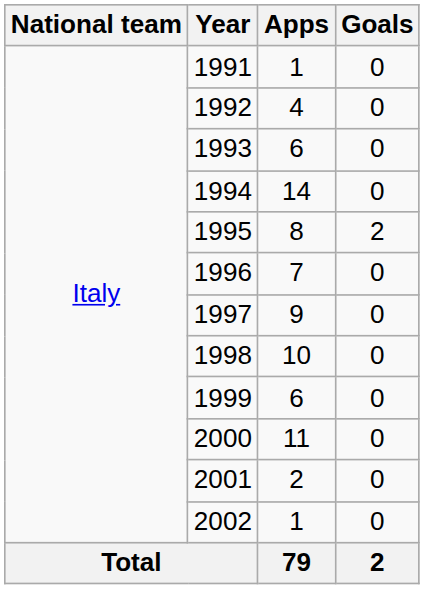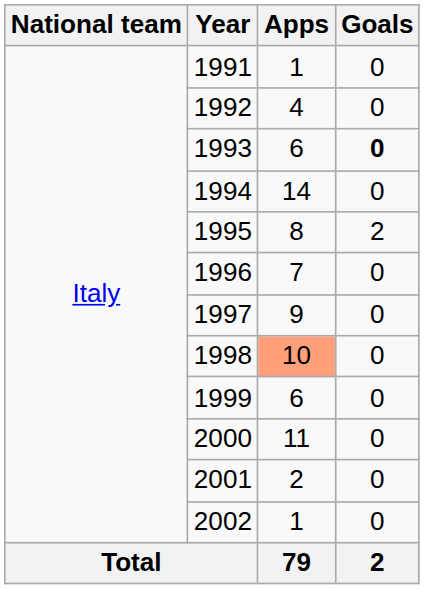(377, 149) normal -> (377, 149) bold
(296, 356) no background -> (296, 356) lightsalmon background
